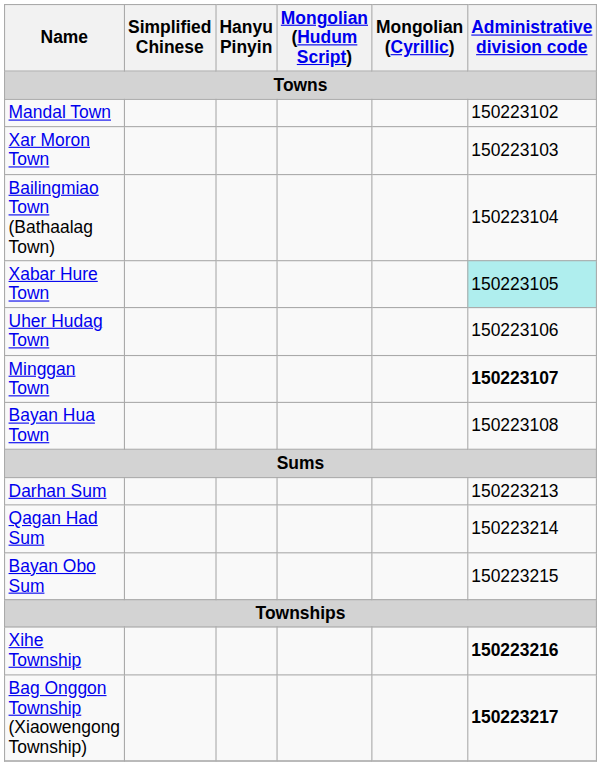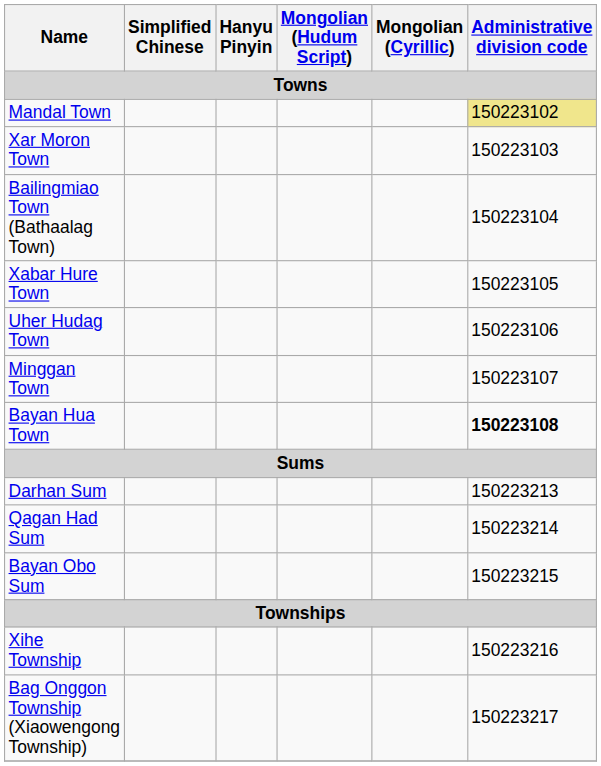(515, 112) no background -> (515, 112) khaki background
(515, 284) paleturquoise background -> (515, 284) no background
(515, 378) bold -> (515, 378) normal
(515, 425) normal -> (515, 425) bold
(515, 650) bold -> (515, 650) normal
(515, 717) bold -> (515, 717) normal
